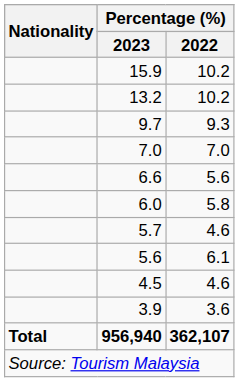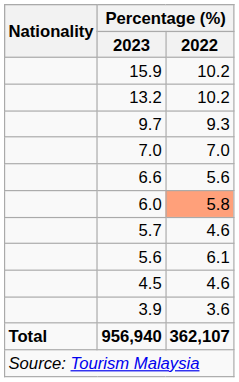(218, 204) no background -> (218, 204) lightsalmon background
